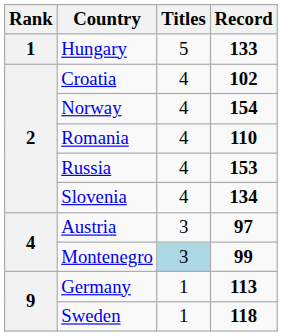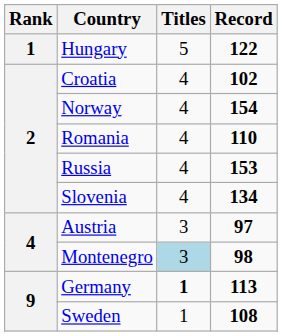(243, 49) 133 -> (243, 49) 122
(243, 256) 99 -> (243, 256) 98
(184, 286) normal -> (184, 286) bold
(243, 316) 118 -> (243, 316) 108
